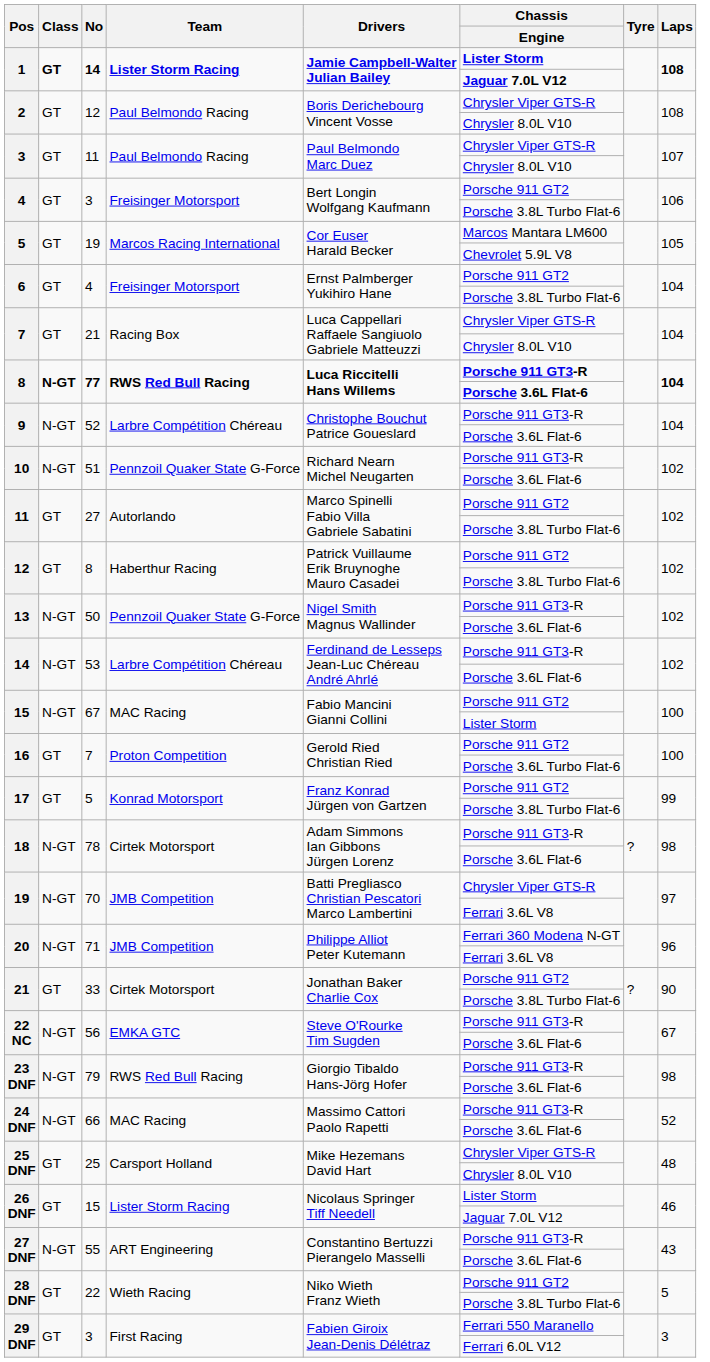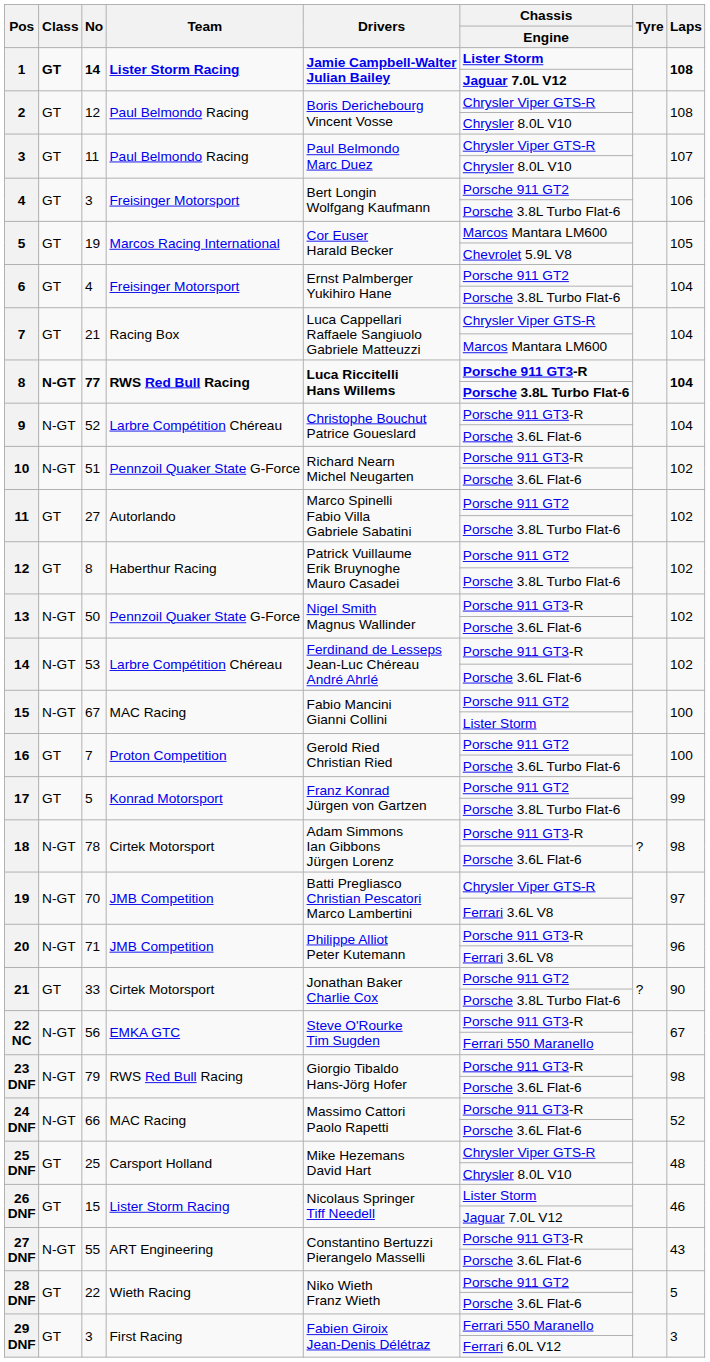(517, 347) Chrysler 8.0L V10 -> (535, 347) Marcos Mantara LM600
(525, 393) Porsche 3.6L Flat-6 -> (546, 393) Porsche 3.8L Turbo Flat-6
(541, 935) Ferrari 360 Modena N-GT -> (523, 935) Porsche 911 GT3-R
(522, 1044) Porsche 3.6L Flat-6 -> (528, 1044) Ferrari 550 Maranello
(542, 1304) Porsche 3.8L Turbo Flat-6 -> (522, 1304) Porsche 3.6L Flat-6
